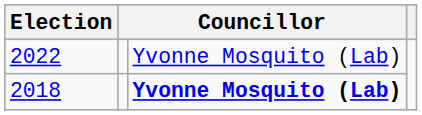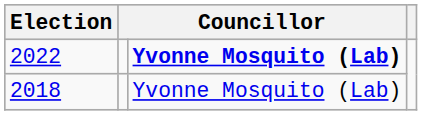(267, 57) normal -> (267, 57) bold
(267, 92) bold -> (267, 92) normal
